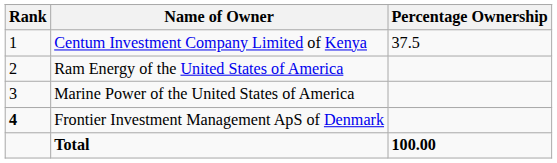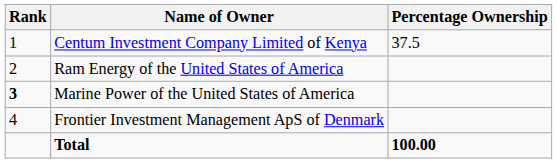(13, 94) normal -> (13, 94) bold
(13, 119) bold -> (13, 119) normal
